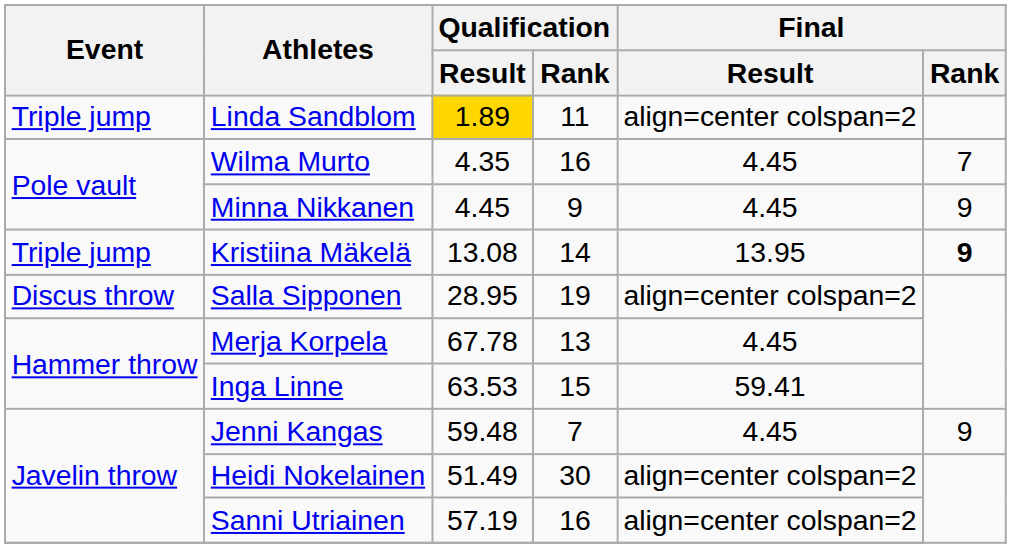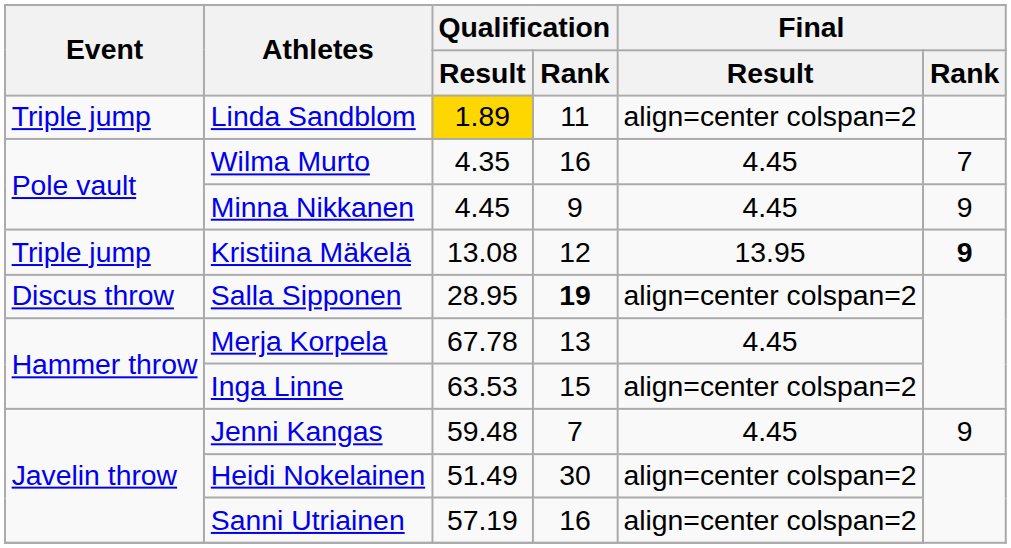(575, 252) 14 -> (575, 252) 12
(575, 297) normal -> (575, 297) bold
(770, 386) 59.41 -> (770, 386) align=center colspan=2
